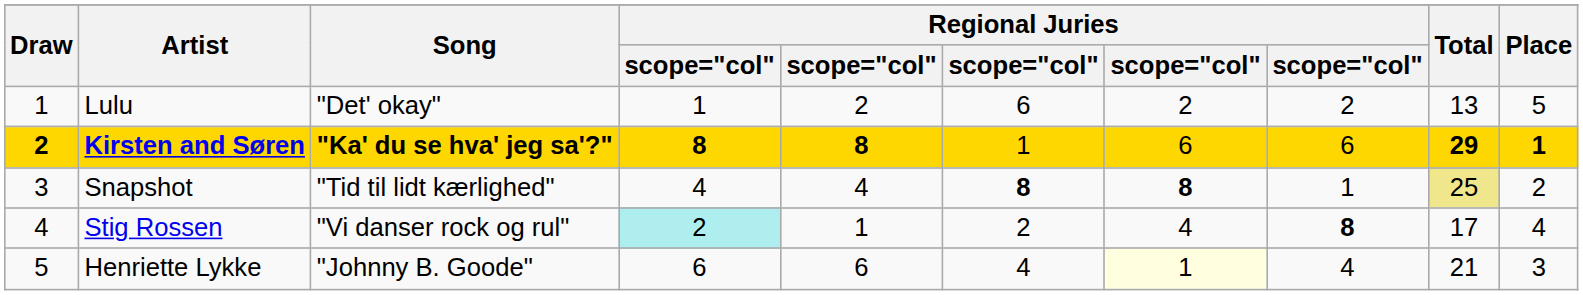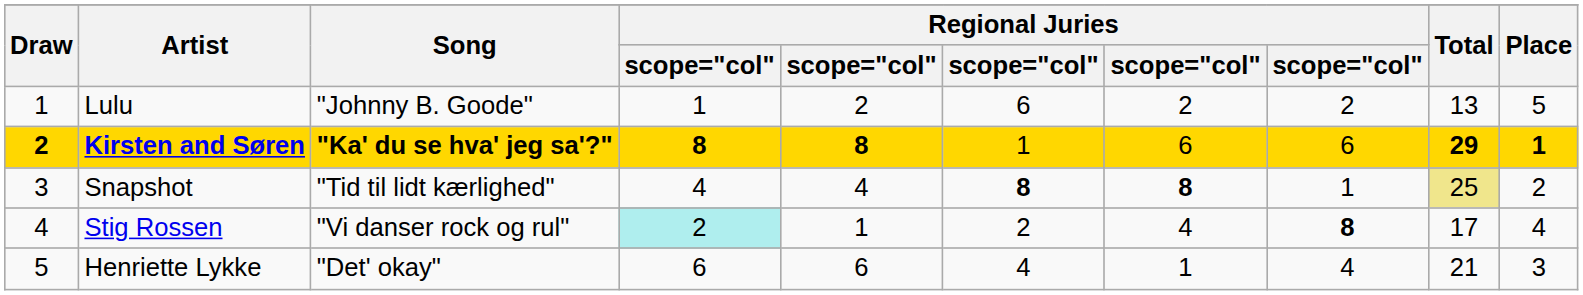(379, 106) "Det' okay" -> (425, 106) "Johnny B. Goode"
(425, 268) "Johnny B. Goode" -> (379, 268) "Det' okay"
(1185, 268) lightyellow background -> (1185, 268) no background
